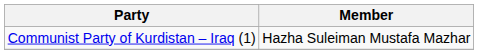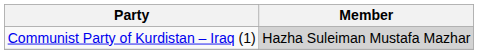(366, 37) no background -> (366, 37) lightgrey background
